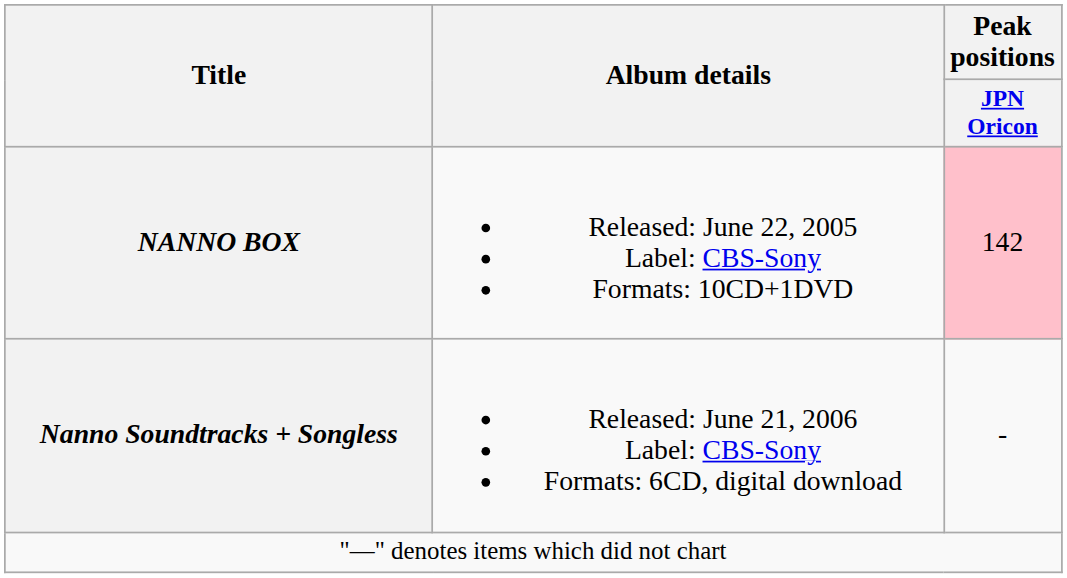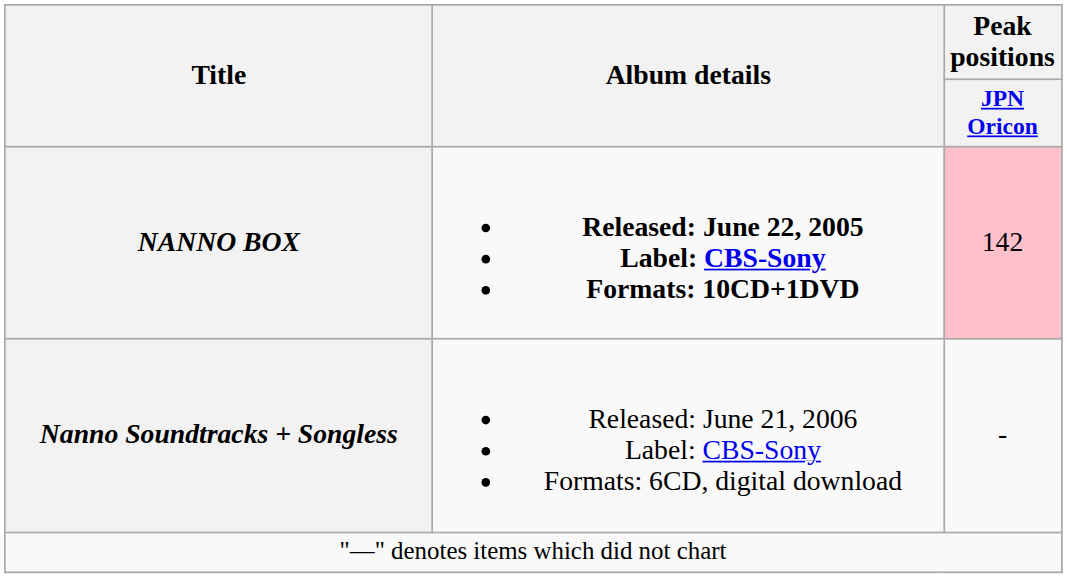(688, 258) normal -> (688, 258) bold
